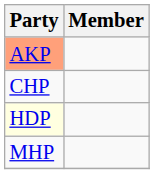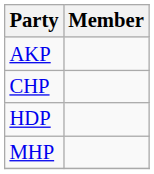(30, 53) lightsalmon background -> (30, 53) no background
(30, 119) lightyellow background -> (30, 119) no background
